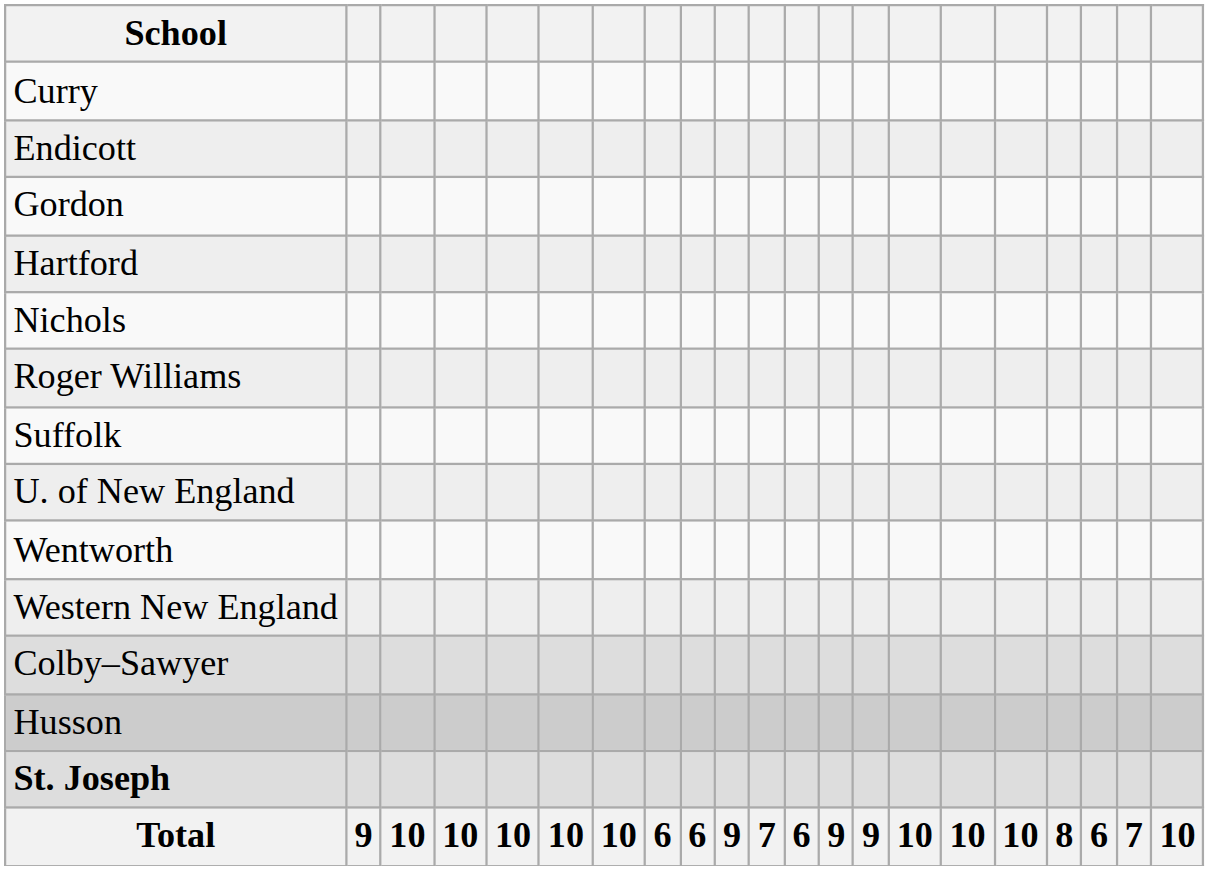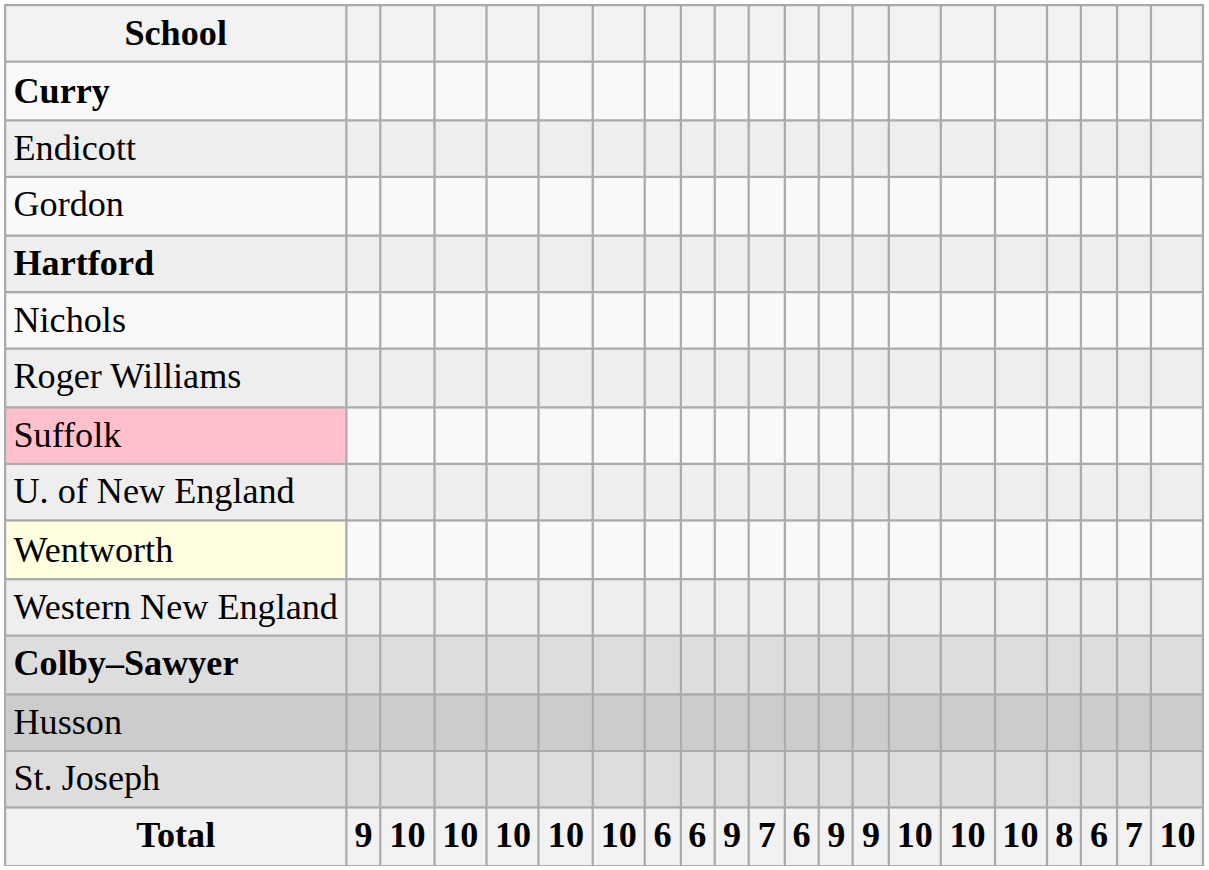(56, 90) normal -> (62, 90) bold
(76, 262) normal -> (84, 262) bold
(67, 434) no background -> (67, 434) pink background
(93, 549) no background -> (93, 549) lightyellow background
(121, 663) normal -> (126, 663) bold
(92, 778) bold -> (87, 778) normal
